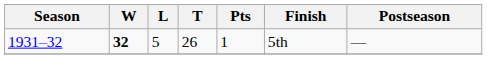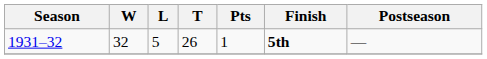(121, 41) bold -> (121, 41) normal
(278, 41) normal -> (279, 41) bold
